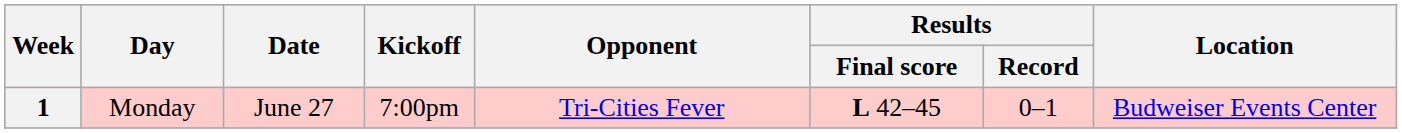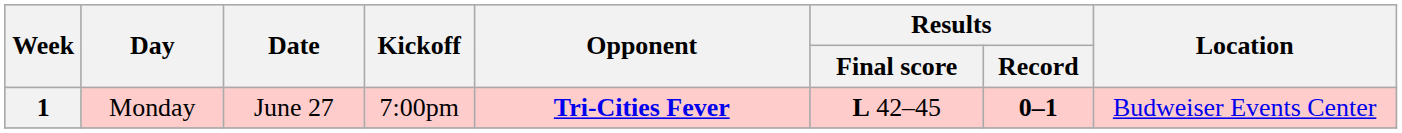(642, 107) normal -> (642, 107) bold
(1038, 107) normal -> (1038, 107) bold
